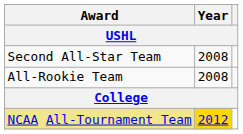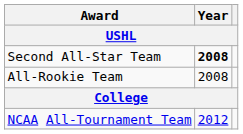(213, 56) normal -> (213, 56) bold
(100, 119) khaki background -> (100, 119) no background
(213, 119) gold background -> (213, 119) no background
